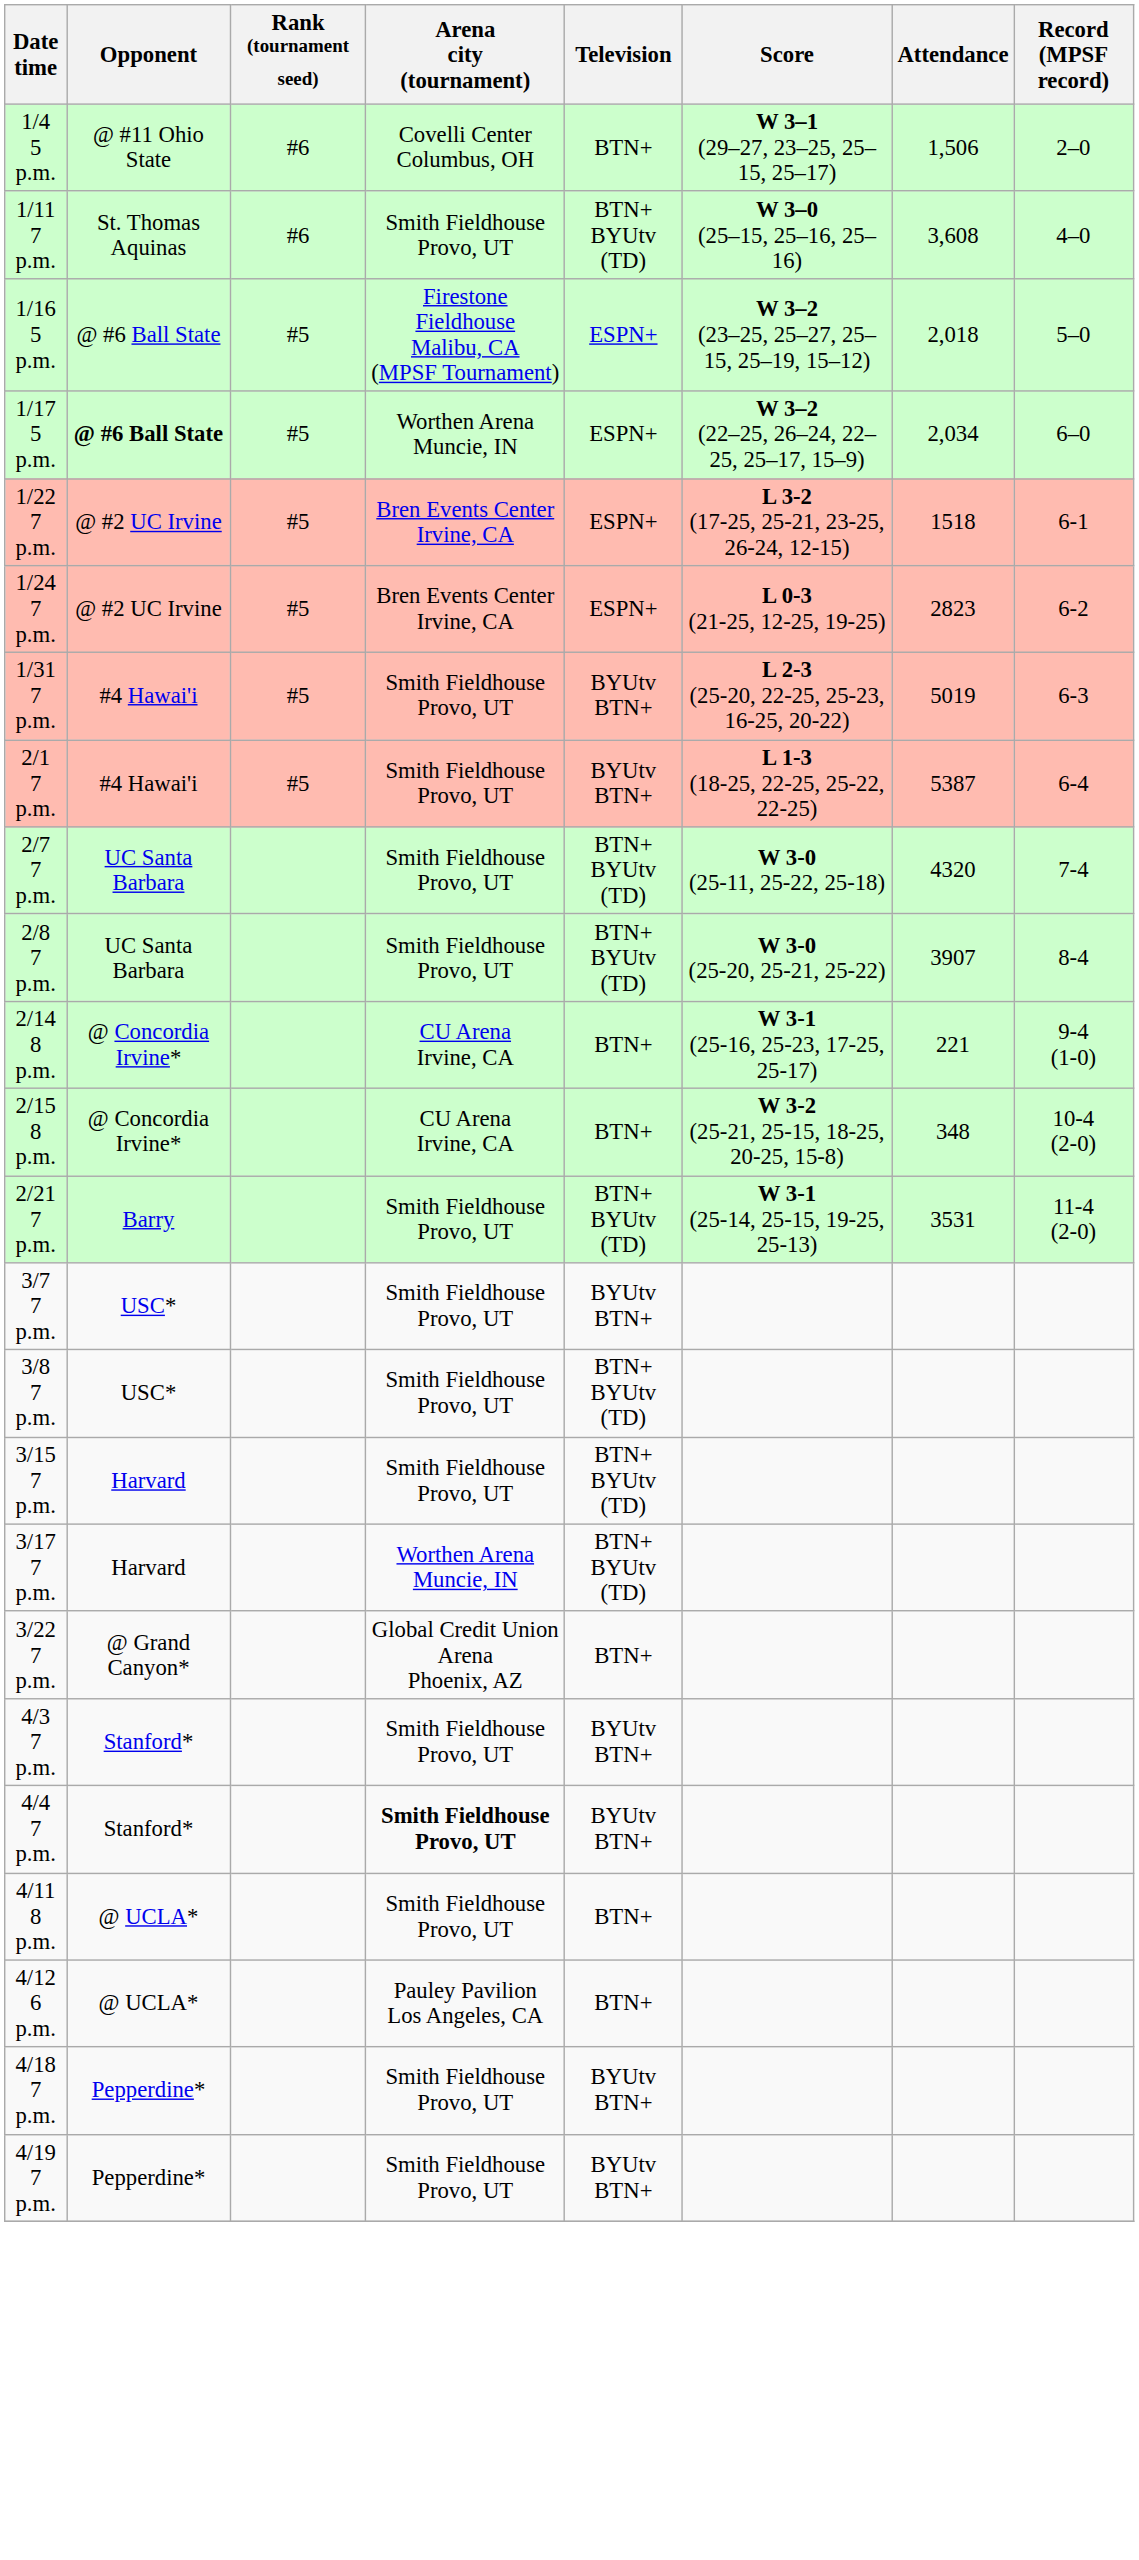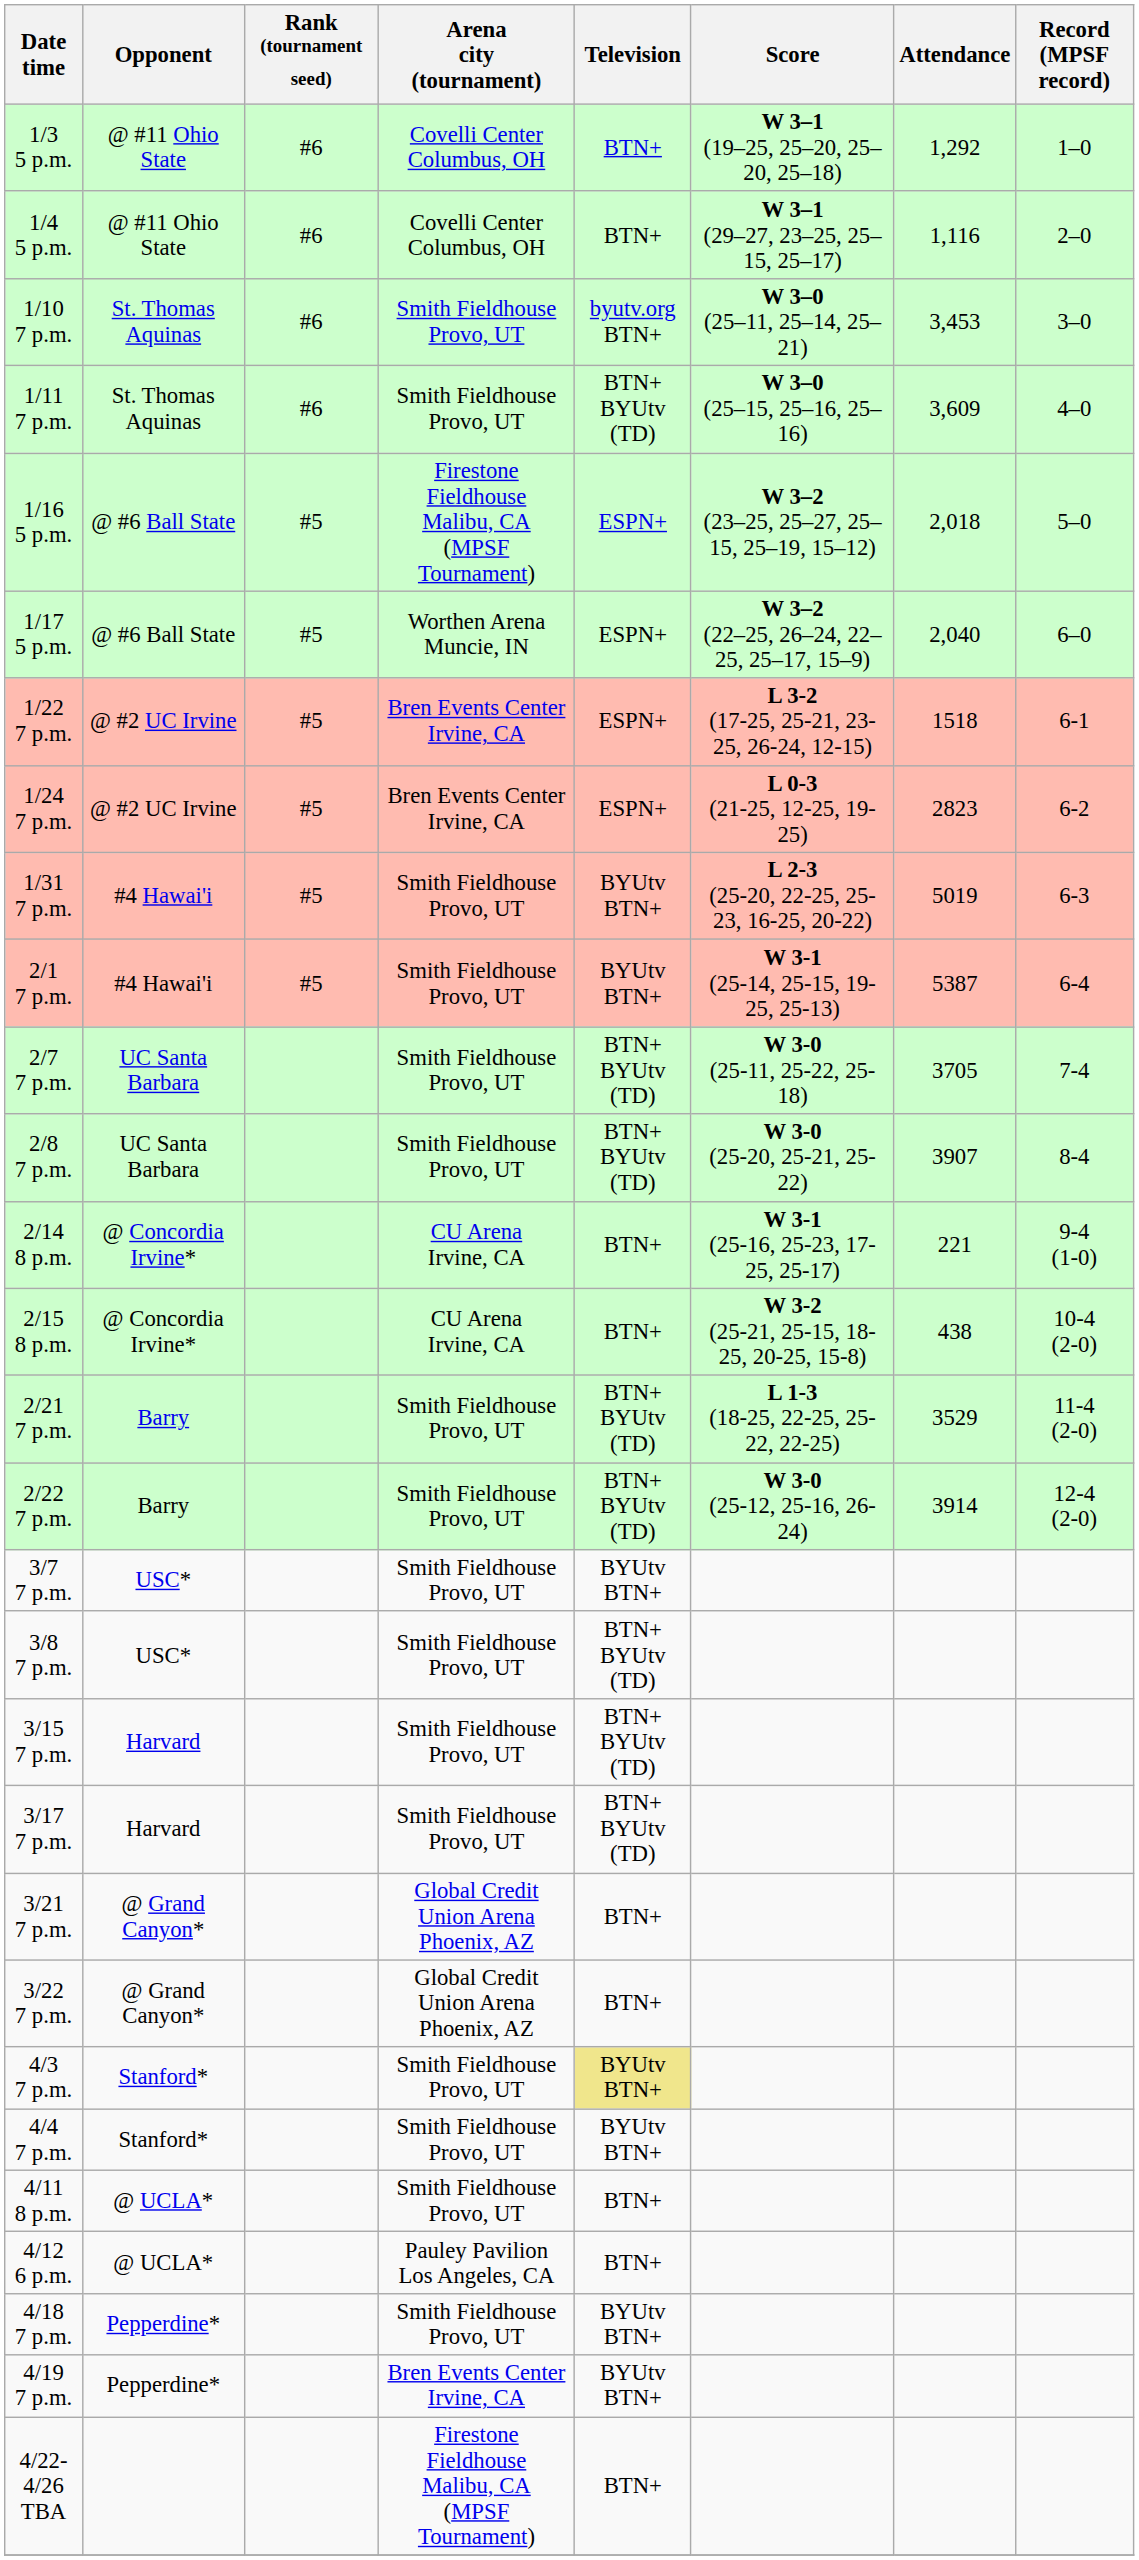+ row: (44, 147)
(953, 147) 1,506 -> (955, 234) 1,116
+ row: (44, 321)
(953, 234) 3,608 -> (955, 408) 3,609
(148, 434) bold -> (163, 634) normal
(953, 434) 2,034 -> (955, 634) 2,040
(787, 783) L 1-3 (18-25, 22-25, 25-22, 22-25) -> (793, 983) W 3-1 (25-14, 25-15, 19-25, 25-13)
(953, 870) 4320 -> (955, 1070) 3705
(953, 1131) 348 -> (955, 1331) 438
(787, 1218) W 3-1 (25-14, 25-15, 19-25, 25-13) -> (793, 1418) L 1-3 (18-25, 22-25, 25-22, 22-25)
(953, 1218) 3531 -> (955, 1418) 3529
+ row: (44, 1505)
(465, 1567) Worthen Arena Muncie, IN -> (476, 1828) Smith Fieldhouse Provo, UT
+ row: (44, 1916)
(623, 1741) no background -> (633, 2077) khaki background
(465, 1828) bold -> (476, 2139) normal
(465, 2177) Smith Fieldhouse Provo, UT -> (476, 2385) Bren Events Center Irvine, CA
+ row: (44, 2485)
